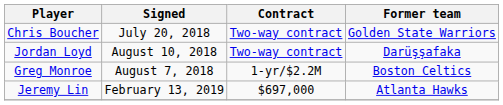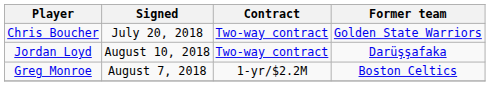- row: (53, 90)
